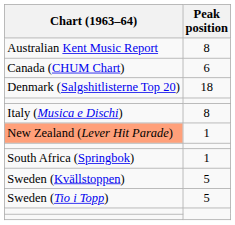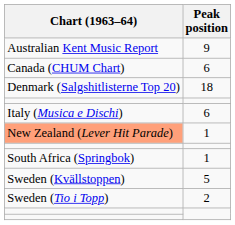(207, 48) 8 -> (207, 48) 9
(207, 113) 8 -> (207, 113) 6
(207, 198) 5 -> (207, 198) 2
